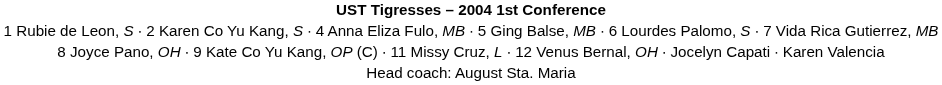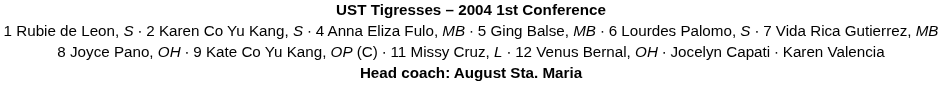(471, 72) normal -> (471, 72) bold
